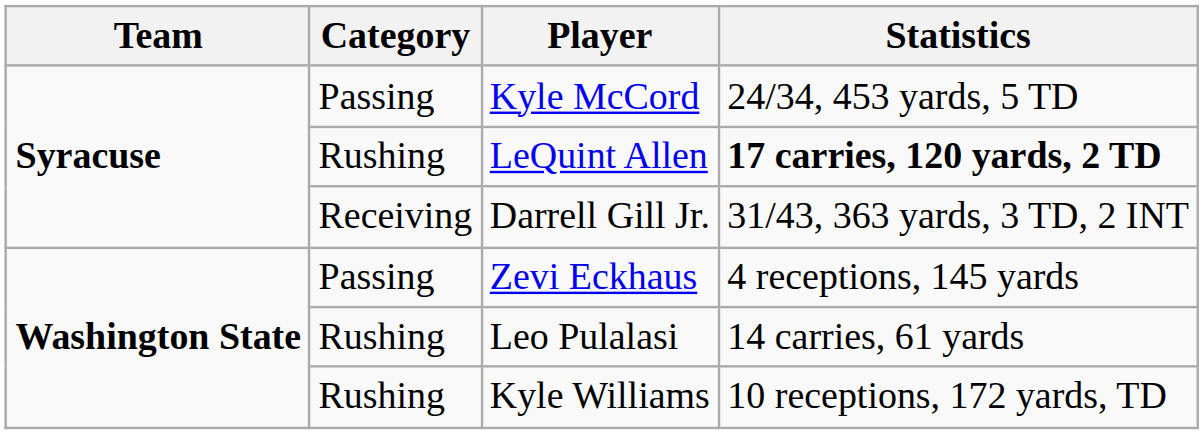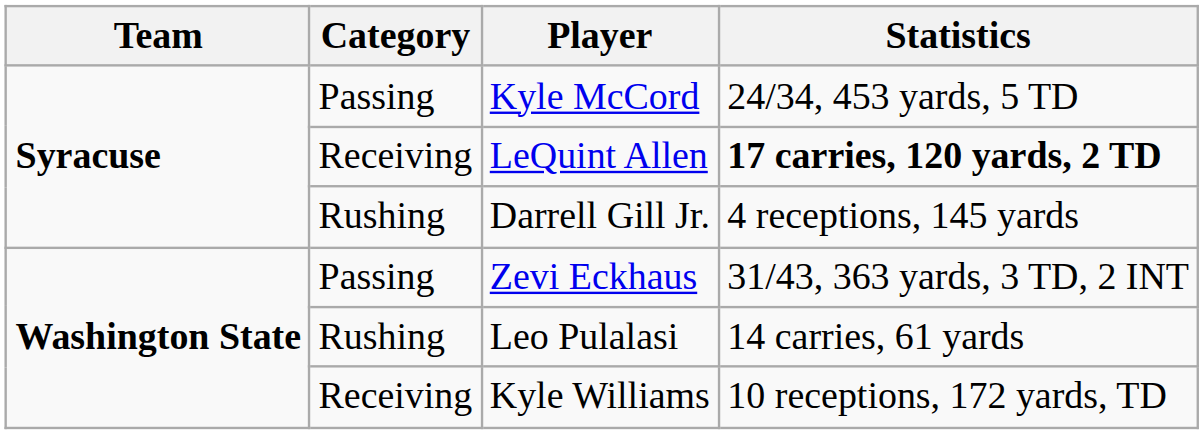(382, 155) Rushing -> (395, 155) Receiving
(395, 215) Receiving -> (382, 215) Rushing
(958, 215) 31/43, 363 yards, 3 TD, 2 INT -> (903, 215) 4 receptions, 145 yards
(903, 276) 4 receptions, 145 yards -> (958, 276) 31/43, 363 yards, 3 TD, 2 INT
(382, 396) Rushing -> (395, 396) Receiving
